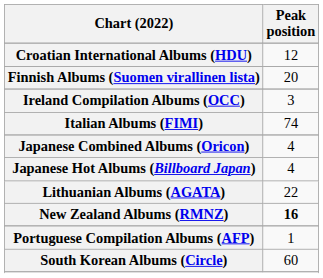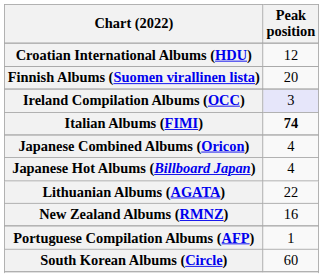(291, 100) no background -> (291, 100) lavender background
(291, 123) normal -> (291, 123) bold
(291, 214) bold -> (291, 214) normal
